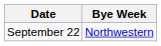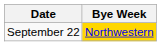(119, 32) no background -> (119, 32) gold background
